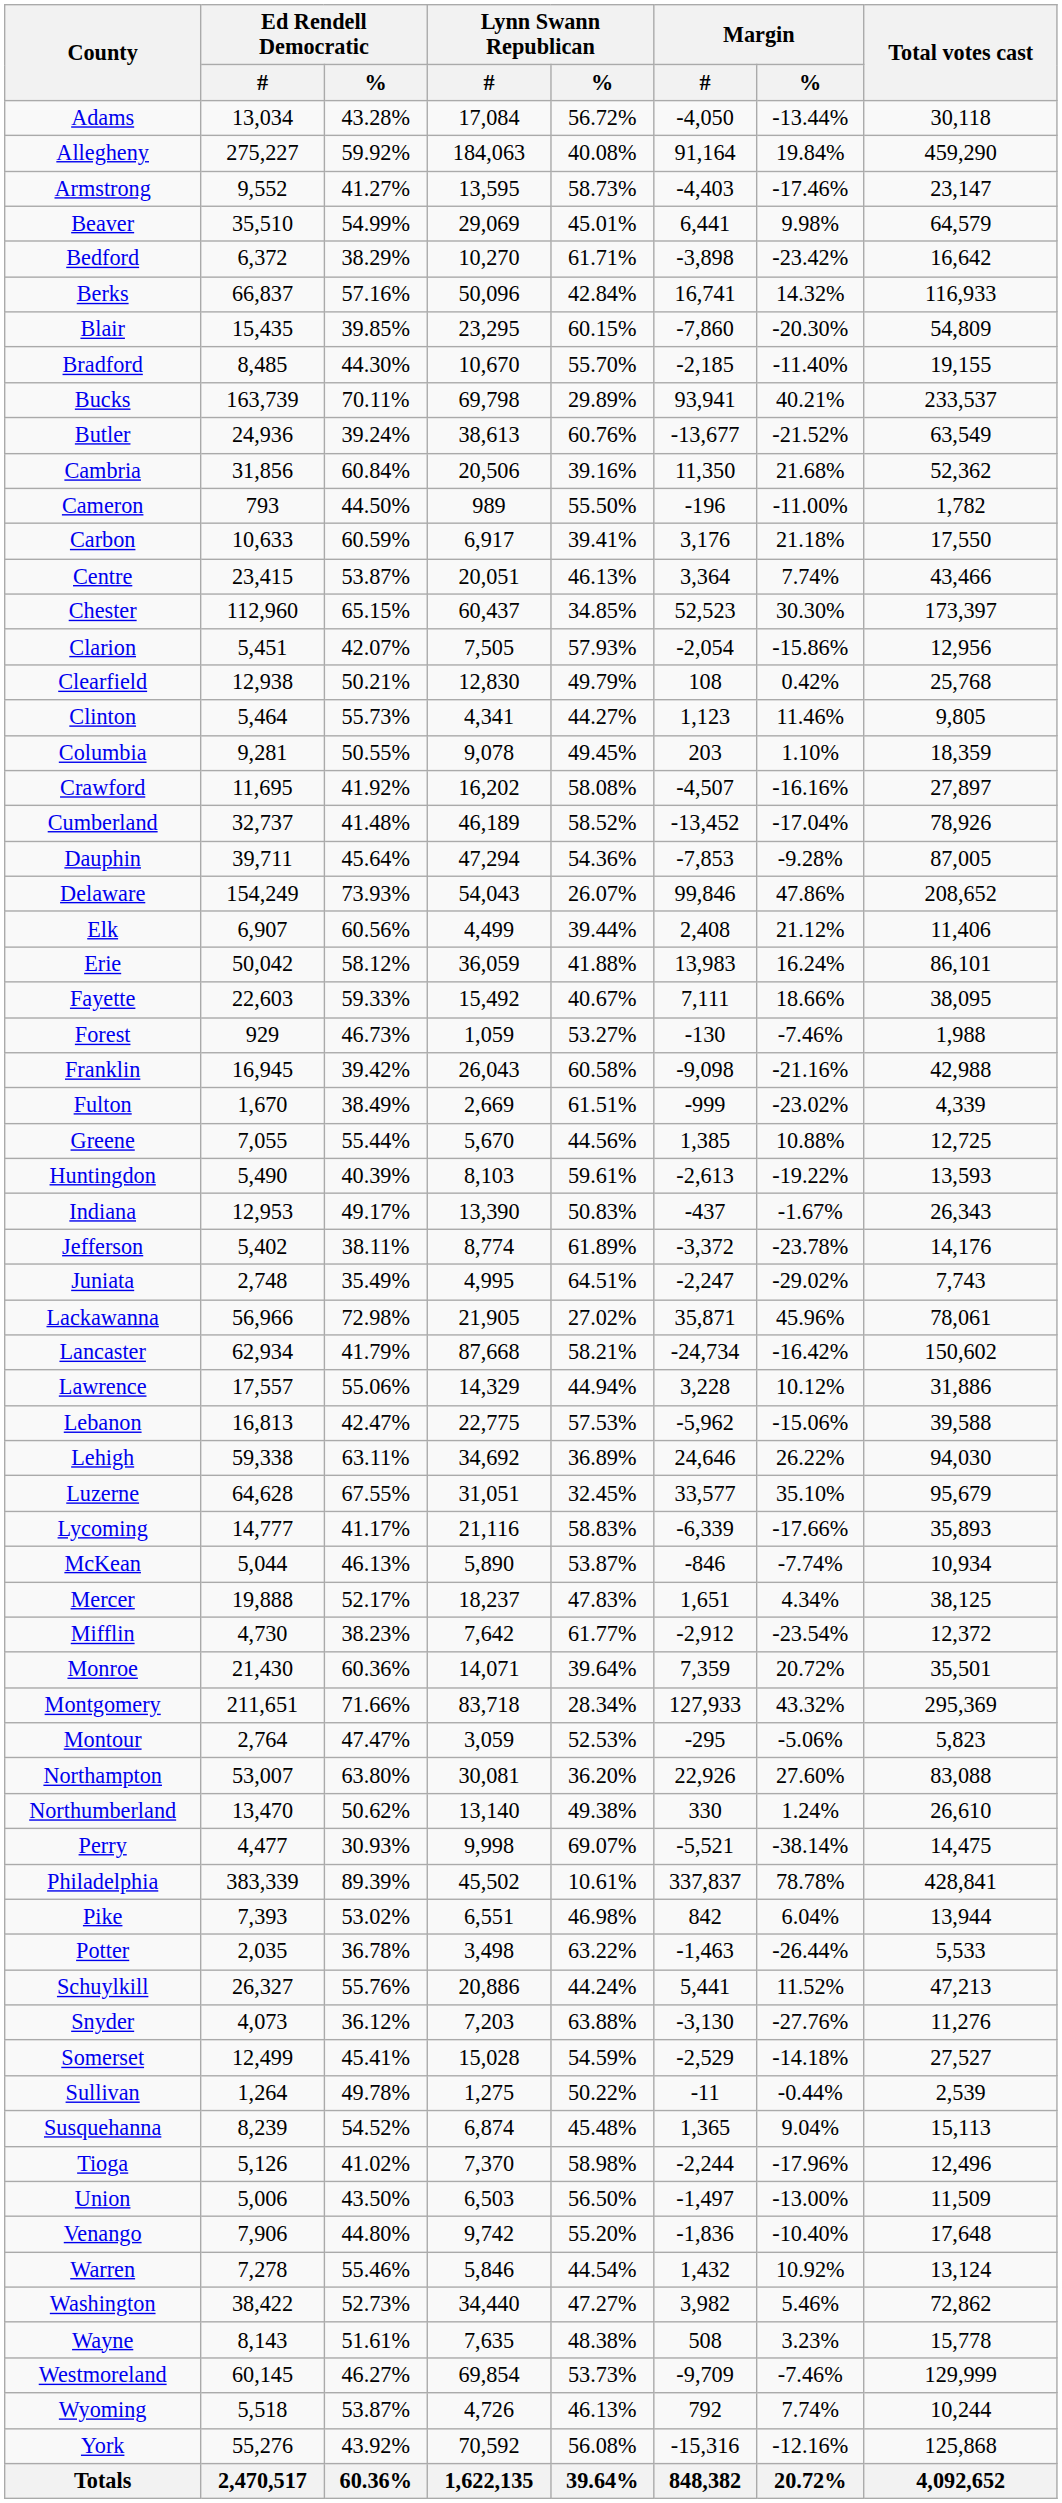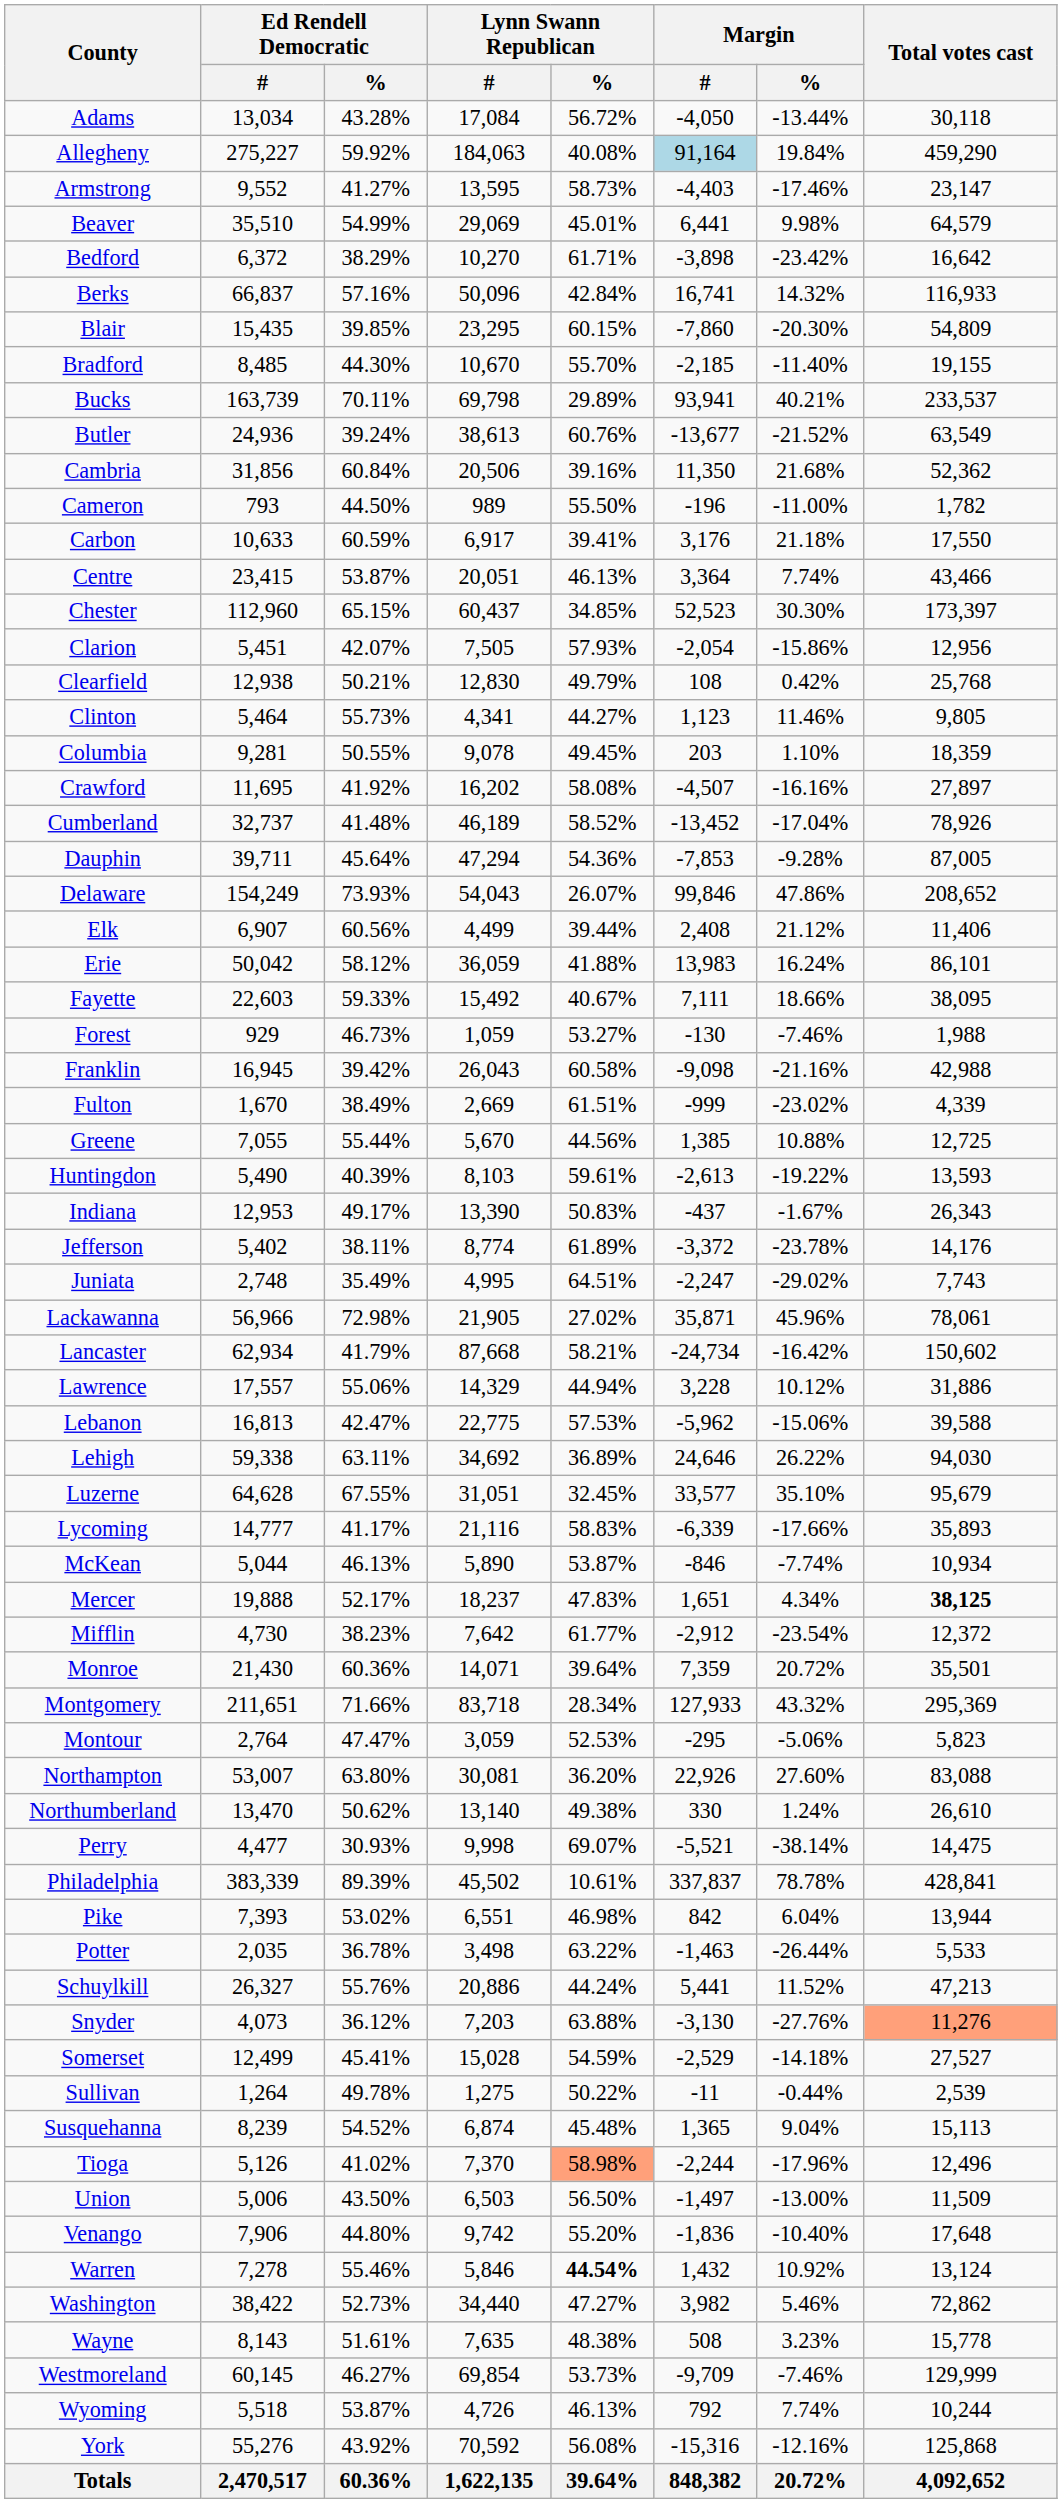(705, 152) no background -> (705, 152) lightblue background
(961, 1599) normal -> (961, 1599) bold
(961, 2022) no background -> (961, 2022) lightsalmon background
(602, 2163) no background -> (602, 2163) lightsalmon background
(602, 2269) normal -> (602, 2269) bold
